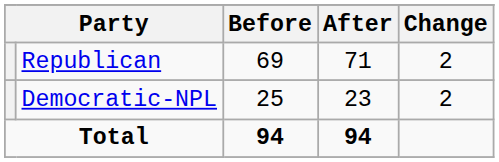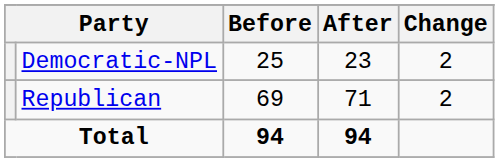rows swapped: (91, 62) <-> (119, 100)
